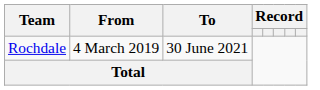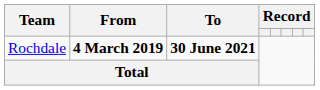(116, 48) normal -> (118, 48) bold
(207, 48) normal -> (213, 48) bold
